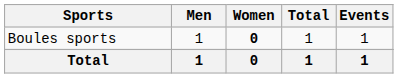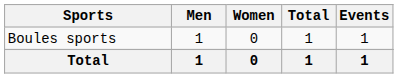(254, 39) bold -> (254, 39) normal
